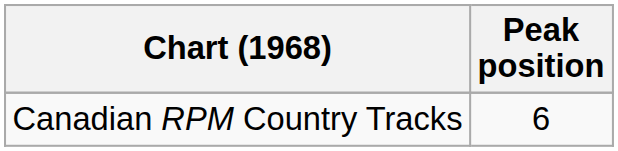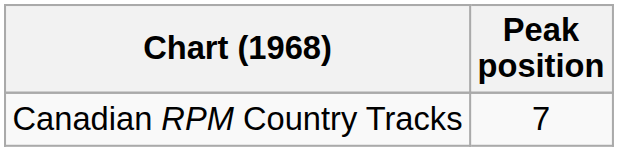(541, 118) 6 -> (541, 118) 7
